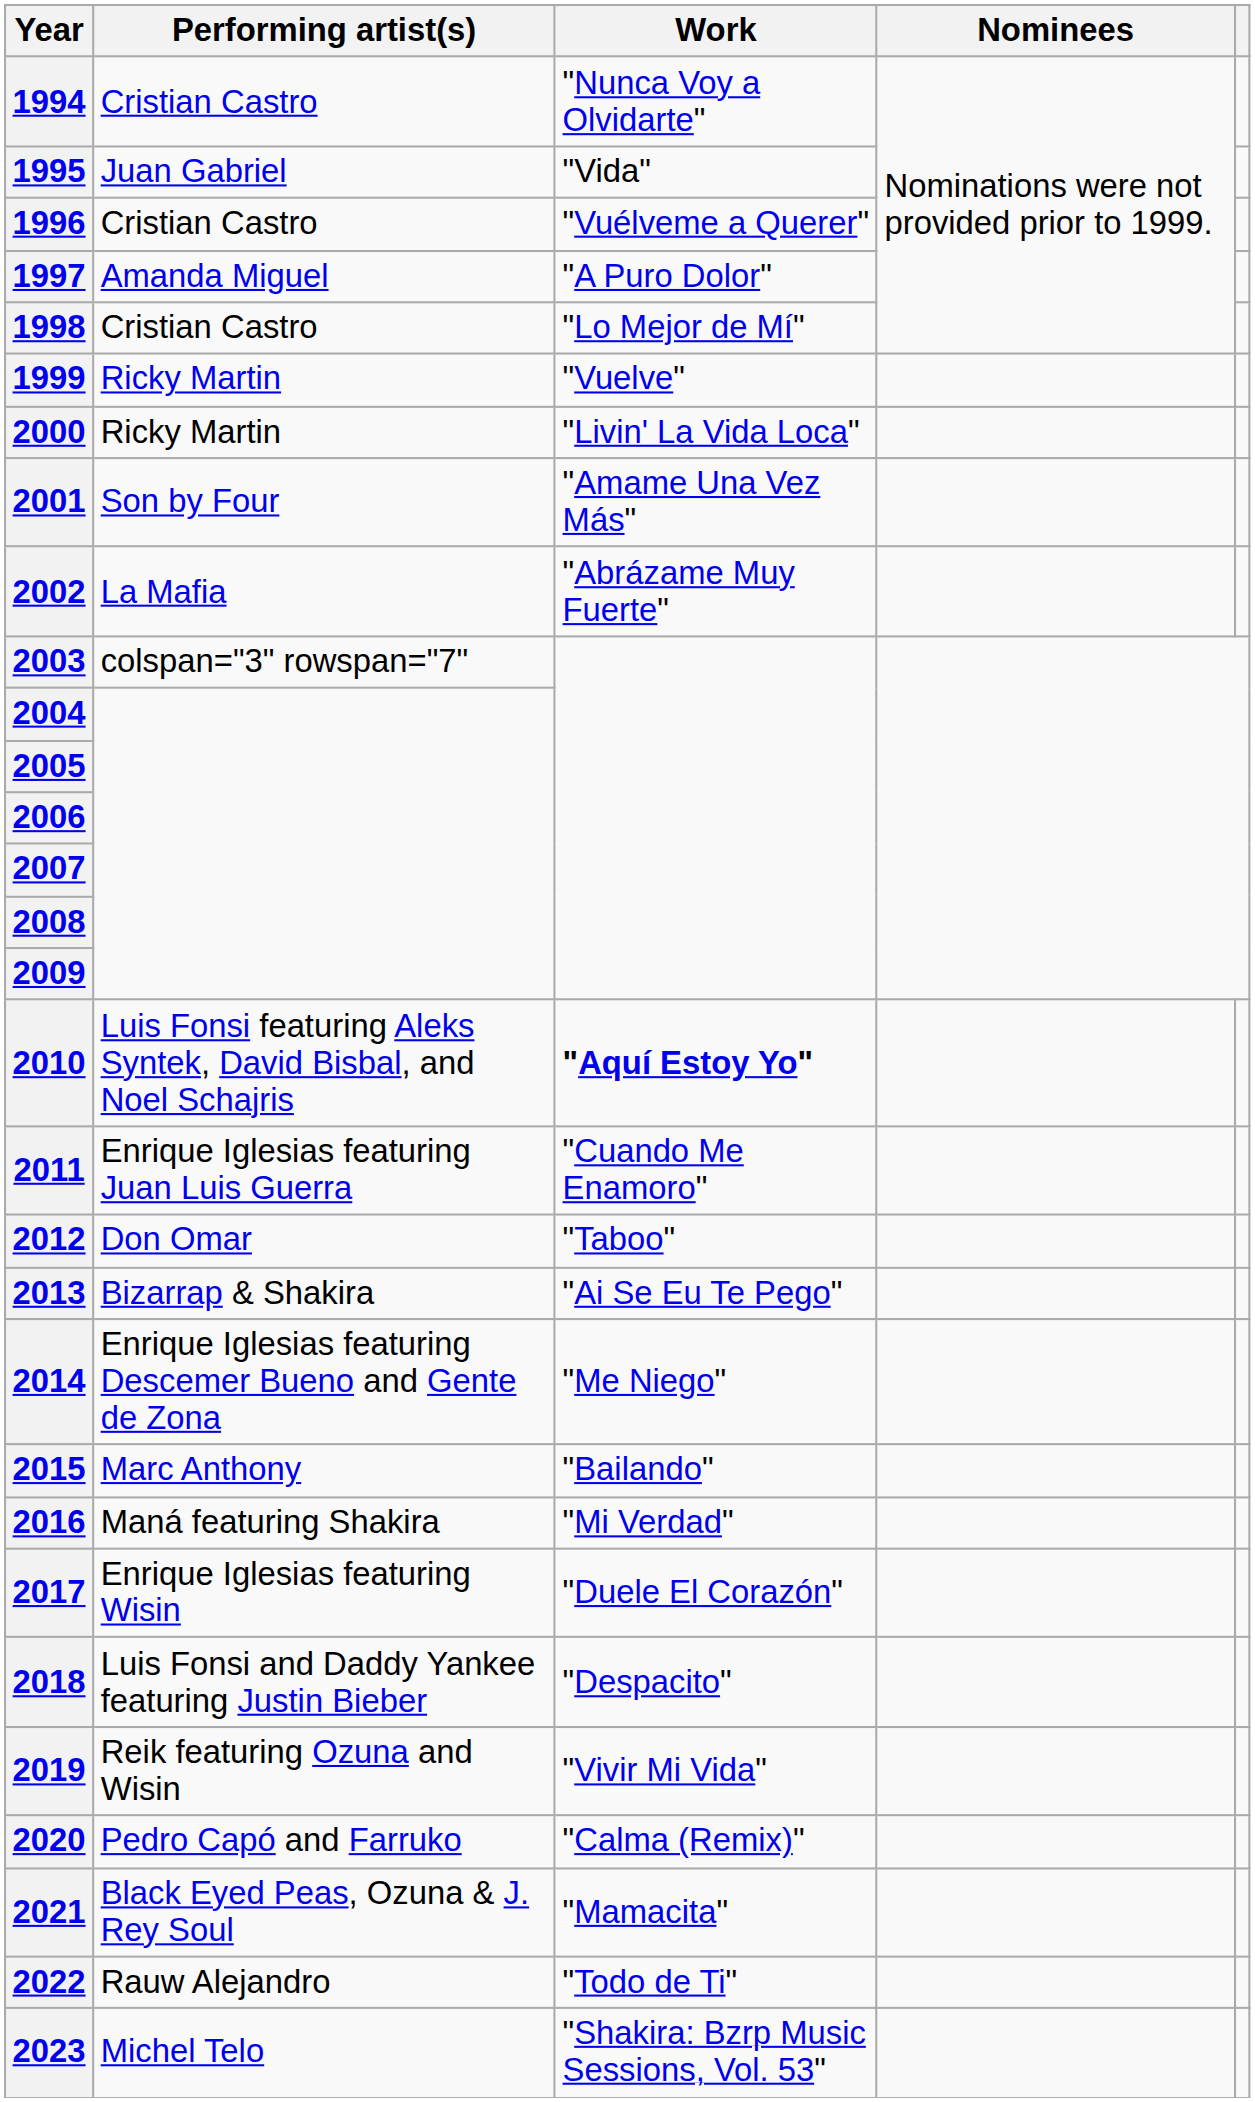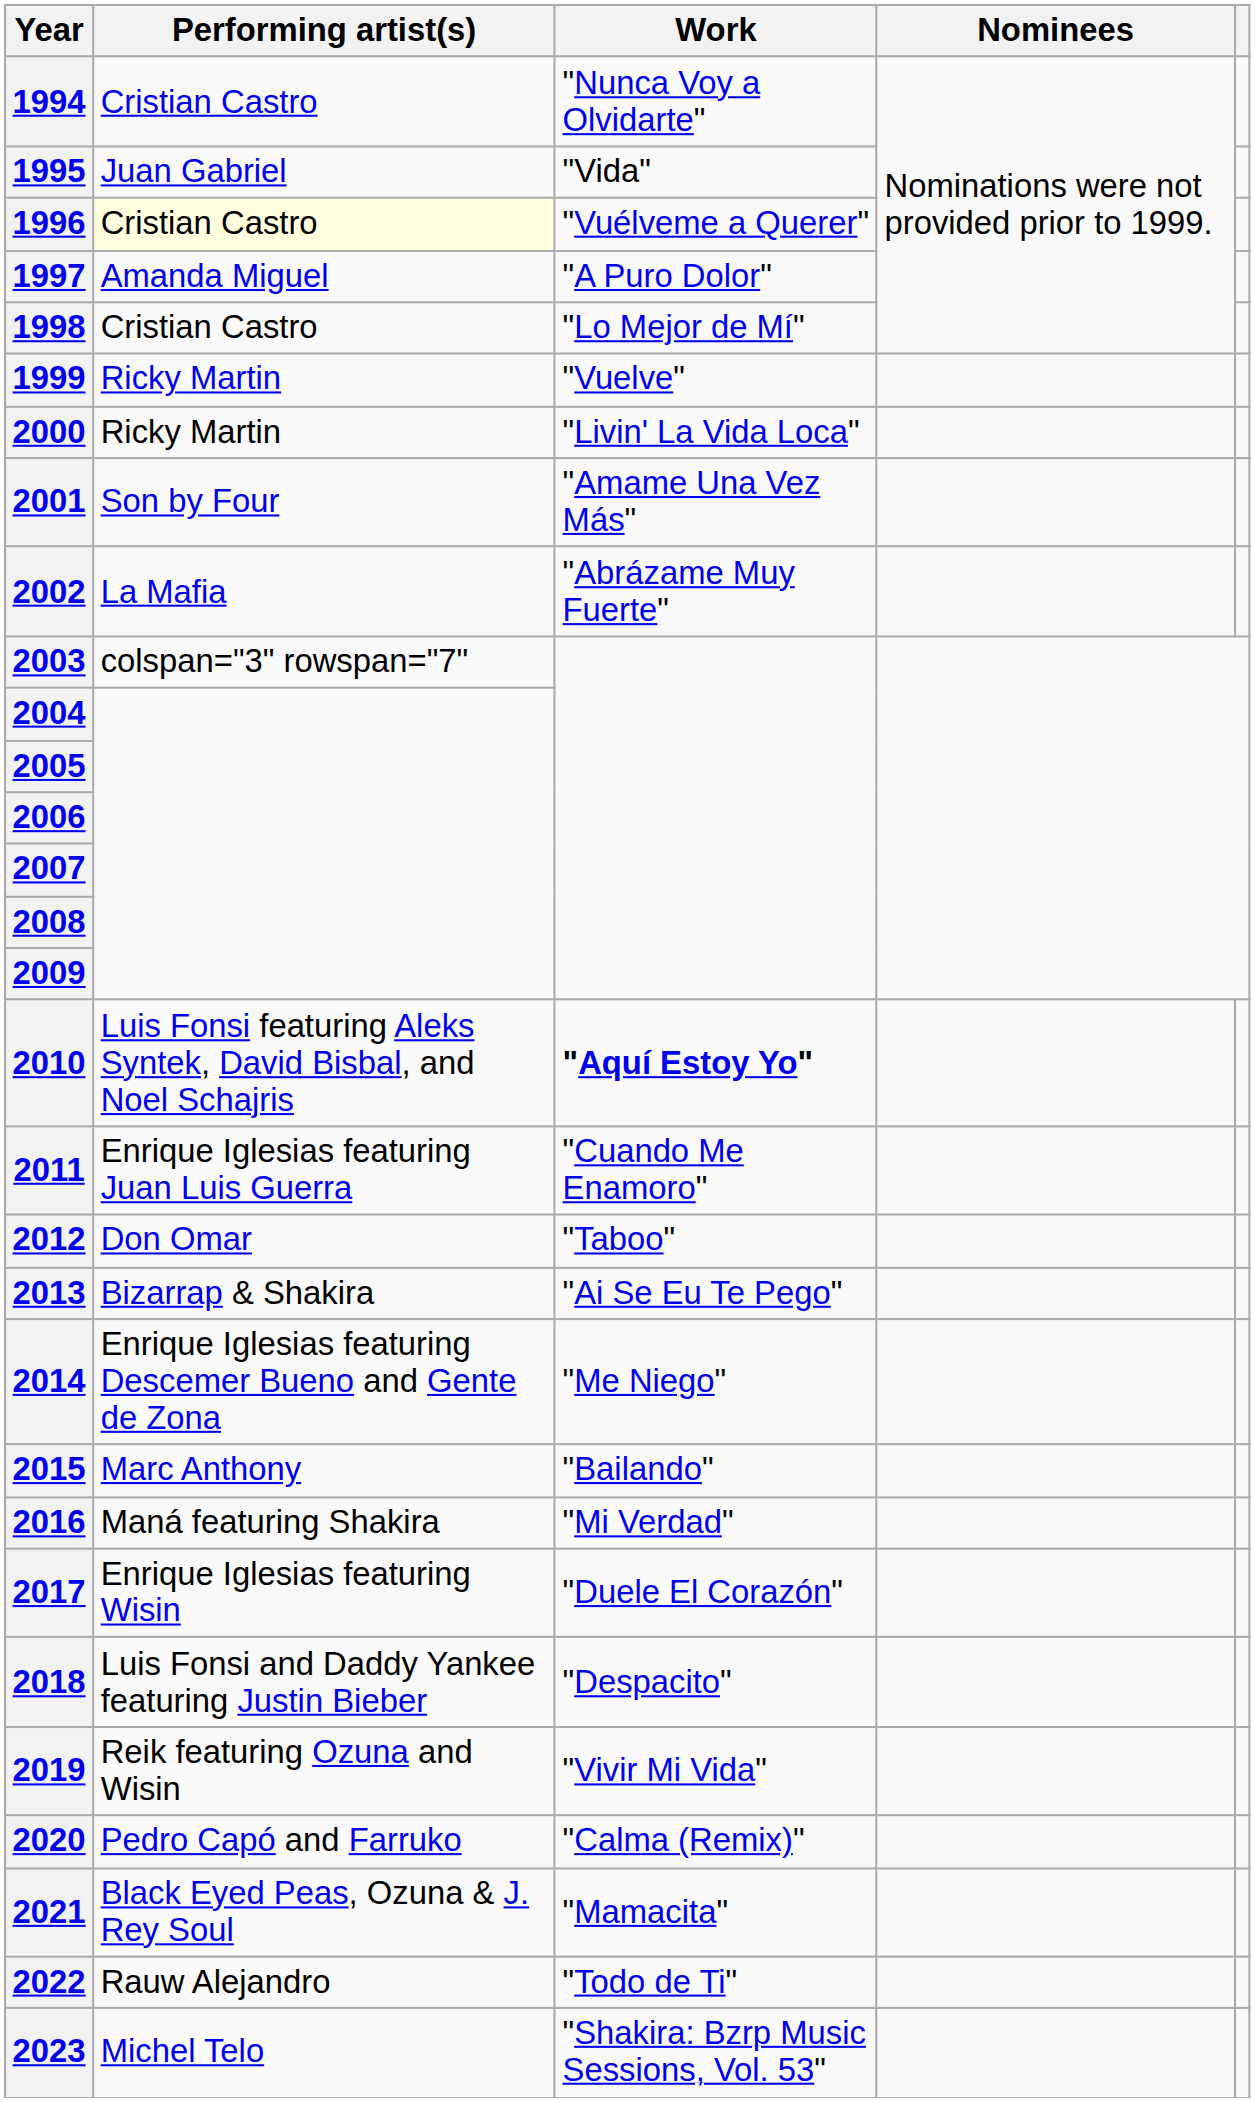(209, 223) no background -> (209, 223) lightyellow background
